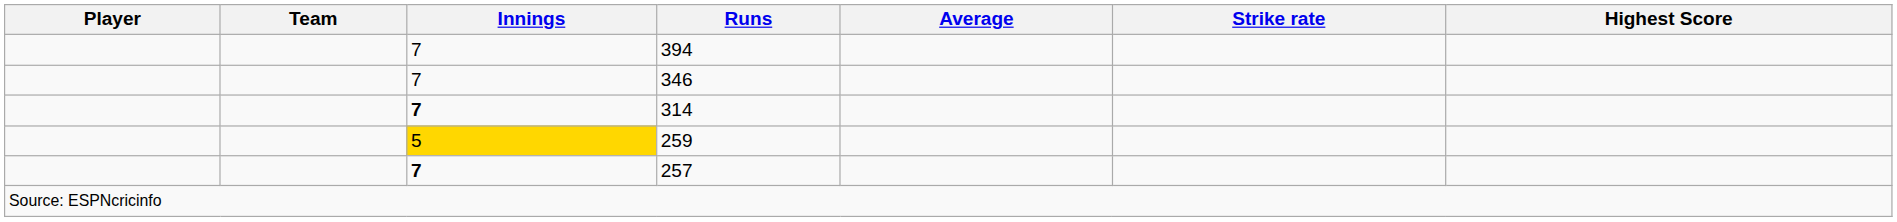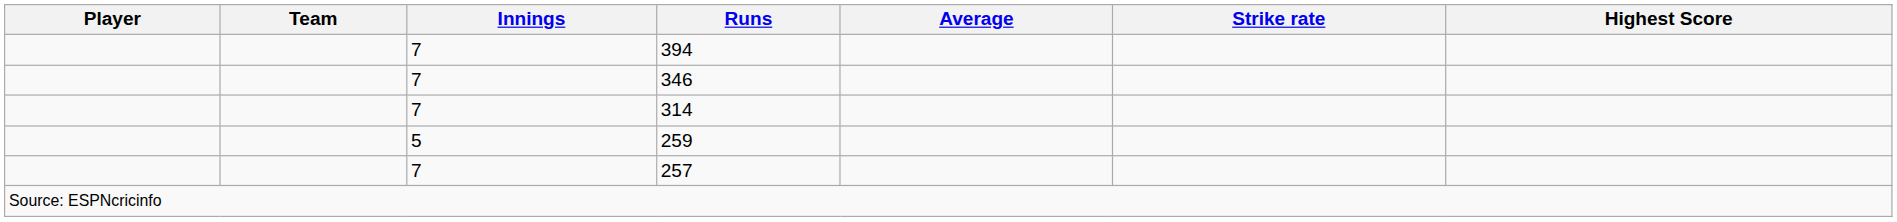(416, 110) bold -> (416, 110) normal
(416, 140) gold background -> (416, 140) no background
(416, 170) bold -> (416, 170) normal
